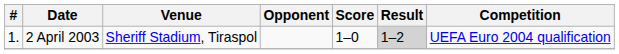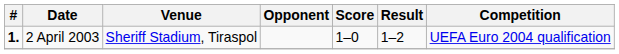(13, 37) normal -> (13, 37) bold
(392, 37) lightgrey background -> (392, 37) no background
